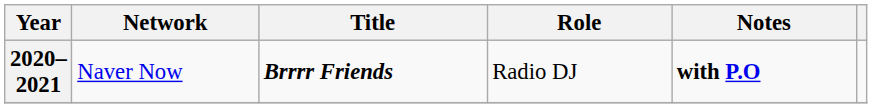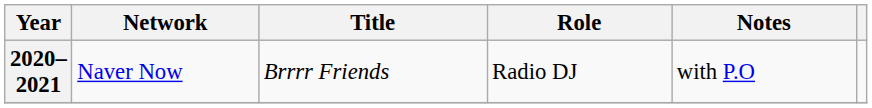(328, 71) bold -> (326, 71) normal
(719, 71) bold -> (716, 71) normal
